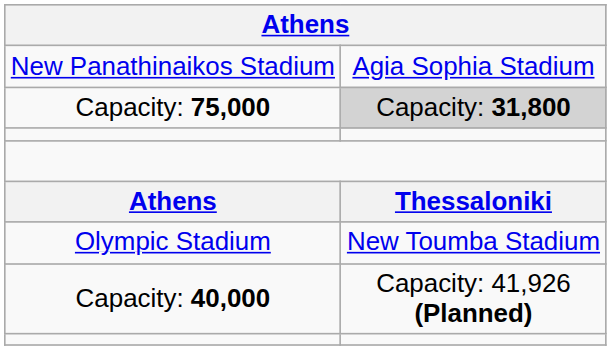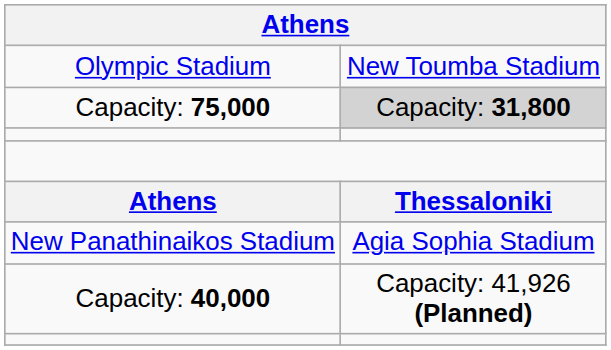(173, 66) New Panathinaikos Stadium -> (173, 66) Olympic Stadium
(473, 66) Agia Sophia Stadium -> (473, 66) New Toumba Stadium
(173, 242) Olympic Stadium -> (173, 242) New Panathinaikos Stadium
(473, 242) New Toumba Stadium -> (473, 242) Agia Sophia Stadium
